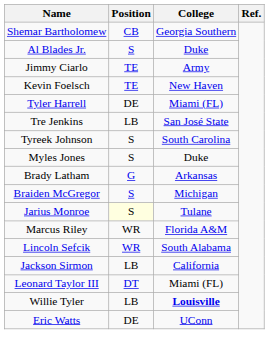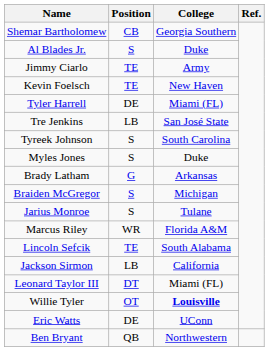(131, 211) lightyellow background -> (131, 211) no background
(131, 247) WR -> (131, 247) TE
(131, 301) LB -> (131, 301) OT
+ row: (57, 337)
